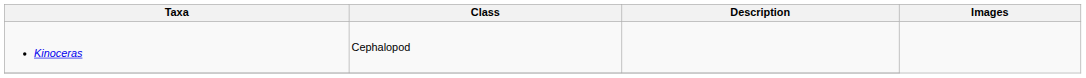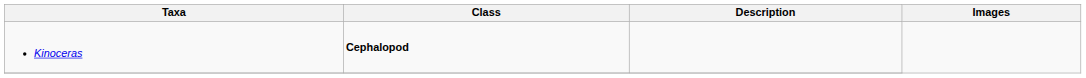(381, 47) normal -> (377, 47) bold
